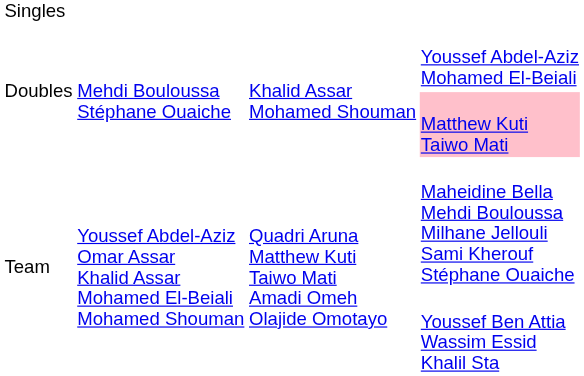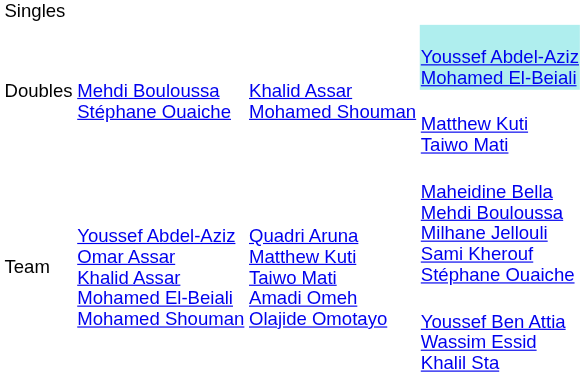(500, 67) no background -> (500, 67) paleturquoise background
(474, 134) pink background -> (474, 134) no background
